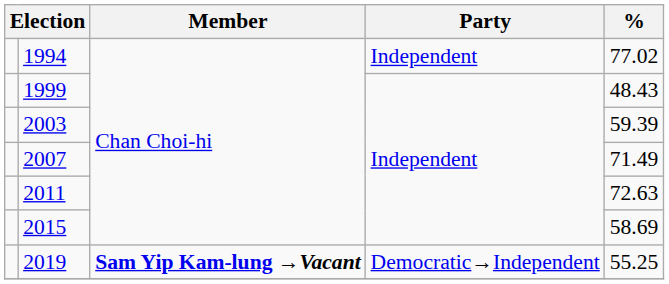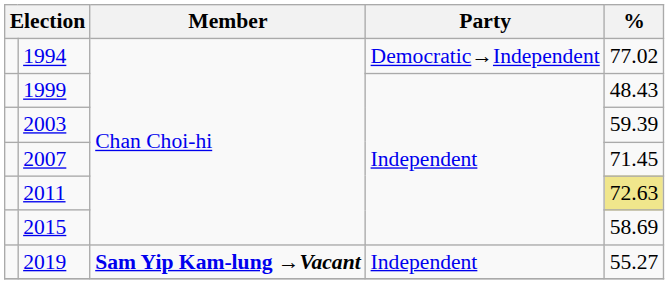(424, 55) Independent -> (485, 55) Democratic→Independent
(634, 158) 71.49 -> (634, 158) 71.45
(634, 192) no background -> (634, 192) khaki background
(485, 261) Democratic→Independent -> (424, 261) Independent
(634, 261) 55.25 -> (634, 261) 55.27
